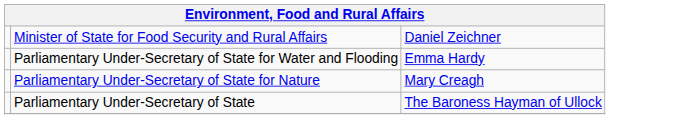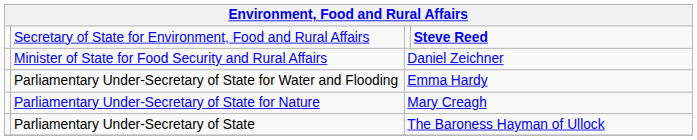+ row: (192, 37)
